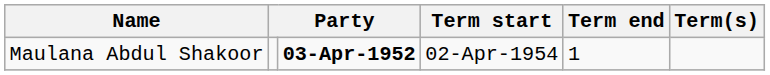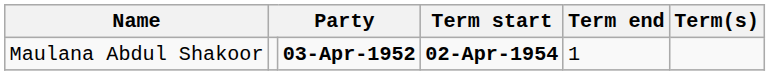(492, 54) normal -> (492, 54) bold
